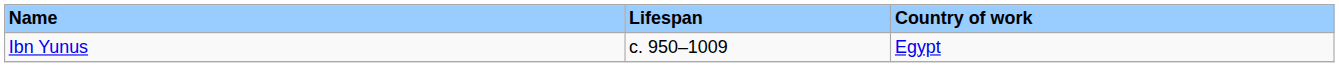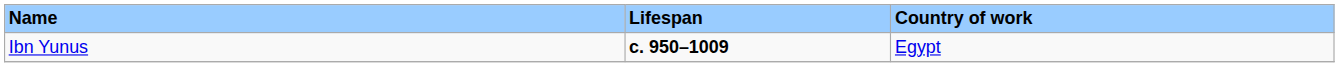(678, 47) normal -> (679, 47) bold
